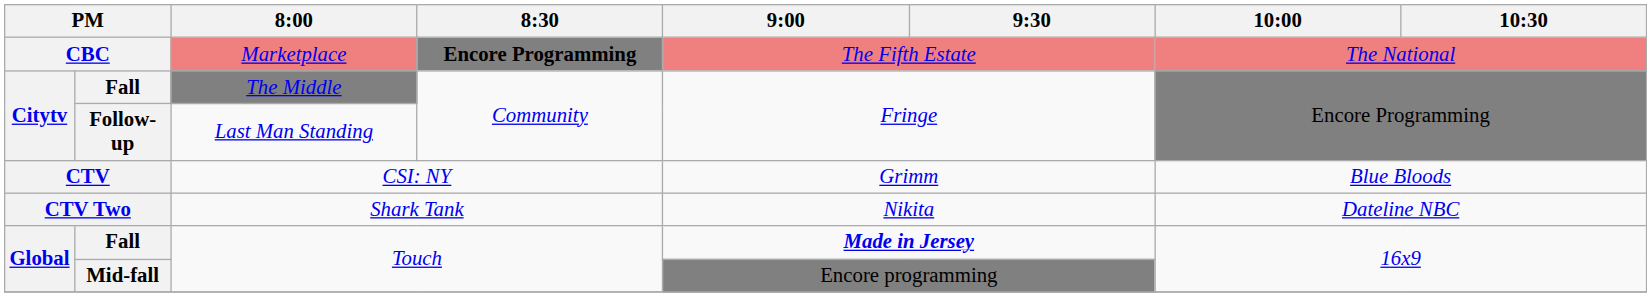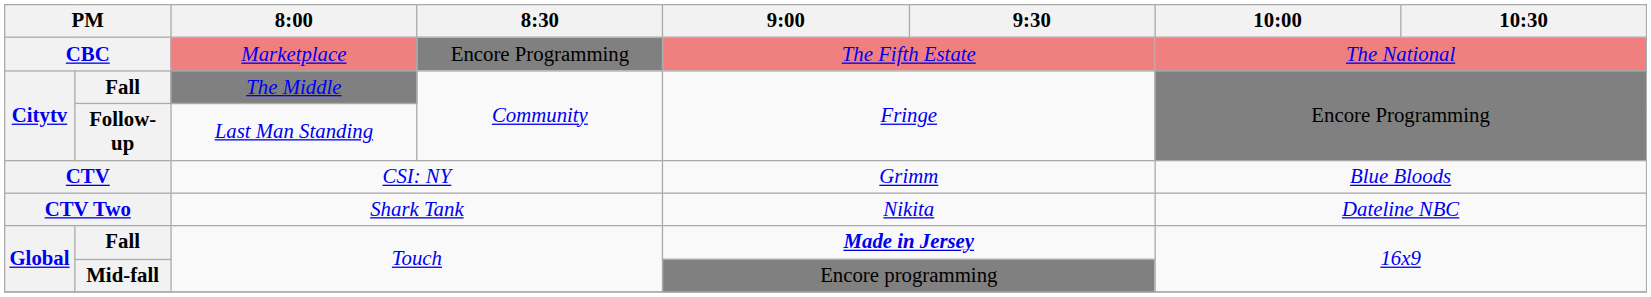(540, 53) bold -> (540, 53) normal
